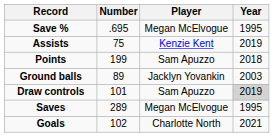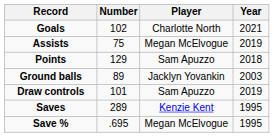rows swapped: (51, 124) <-> (51, 28)
(186, 44) Kenzie Kent -> (186, 44) Megan McElvogue
(119, 60) 199 -> (119, 60) 129
(251, 92) lightgrey background -> (251, 92) no background
(186, 108) Megan McElvogue -> (186, 108) Kenzie Kent
